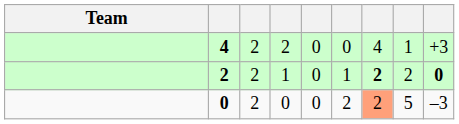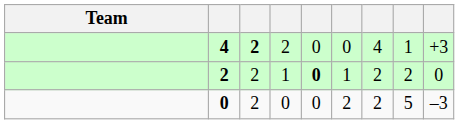(255, 47) normal -> (255, 47) bold
(316, 75) normal -> (316, 75) bold
(377, 75) bold -> (377, 75) normal
(439, 75) bold -> (439, 75) normal
(377, 103) lightsalmon background -> (377, 103) no background
